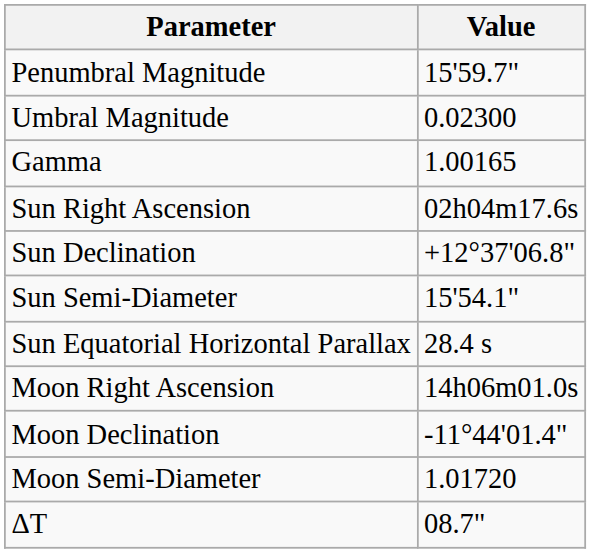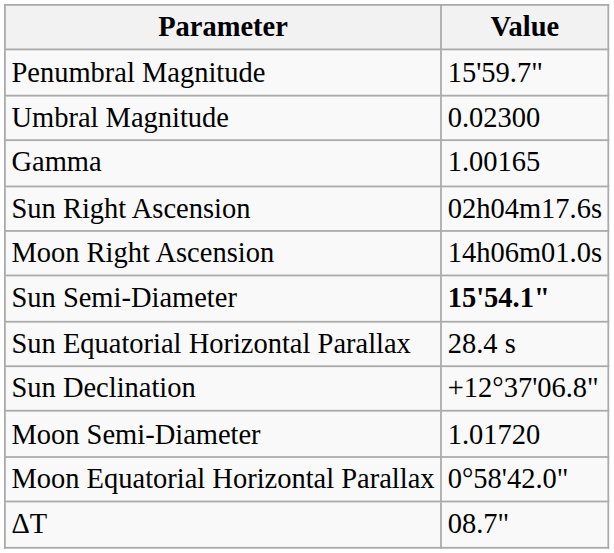rows swapped: (104, 252) <-> (143, 388)
(472, 298) normal -> (499, 298) bold
- row: (115, 433)
+ row: (223, 478)
